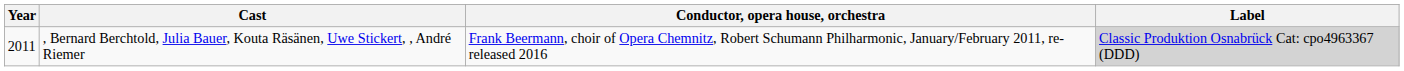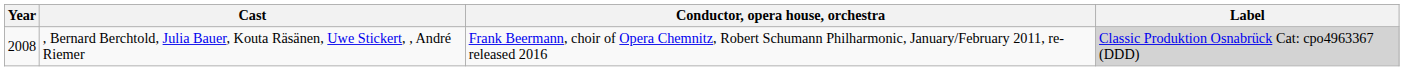(22, 46) 2011 -> (22, 46) 2008
